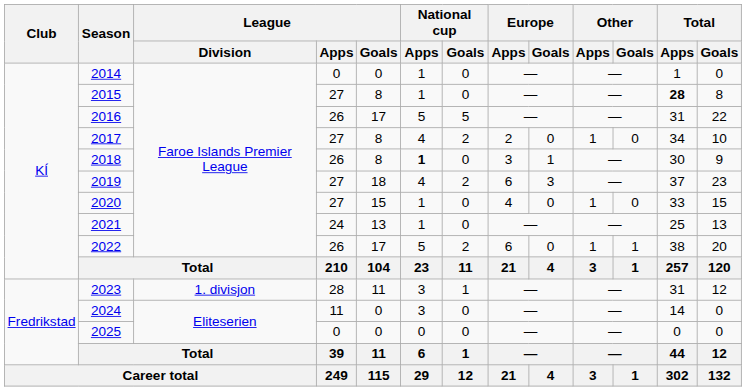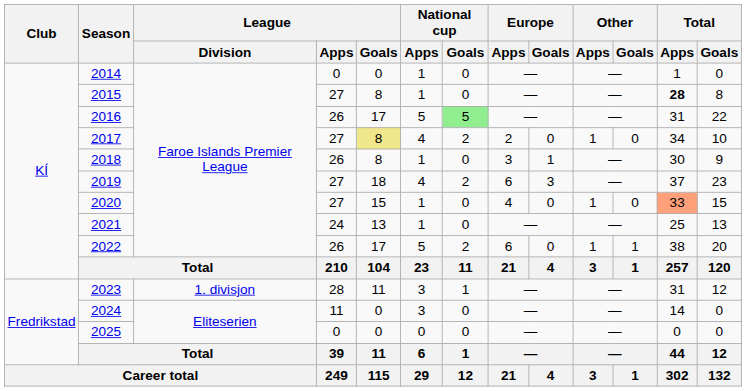(465, 116) no background -> (465, 116) lightgreen background
(379, 138) no background -> (379, 138) khaki background
(422, 159) bold -> (422, 159) normal
(677, 203) no background -> (677, 203) lightsalmon background
